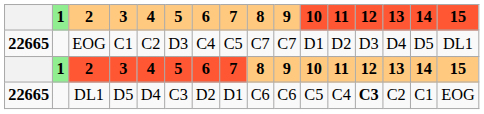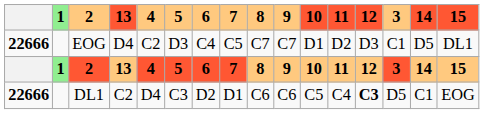columns swapped: (123, 17) <-> (396, 17)
(29, 43) 22665 -> (29, 43) 22666
(29, 95) 22665 -> (29, 95) 22666
